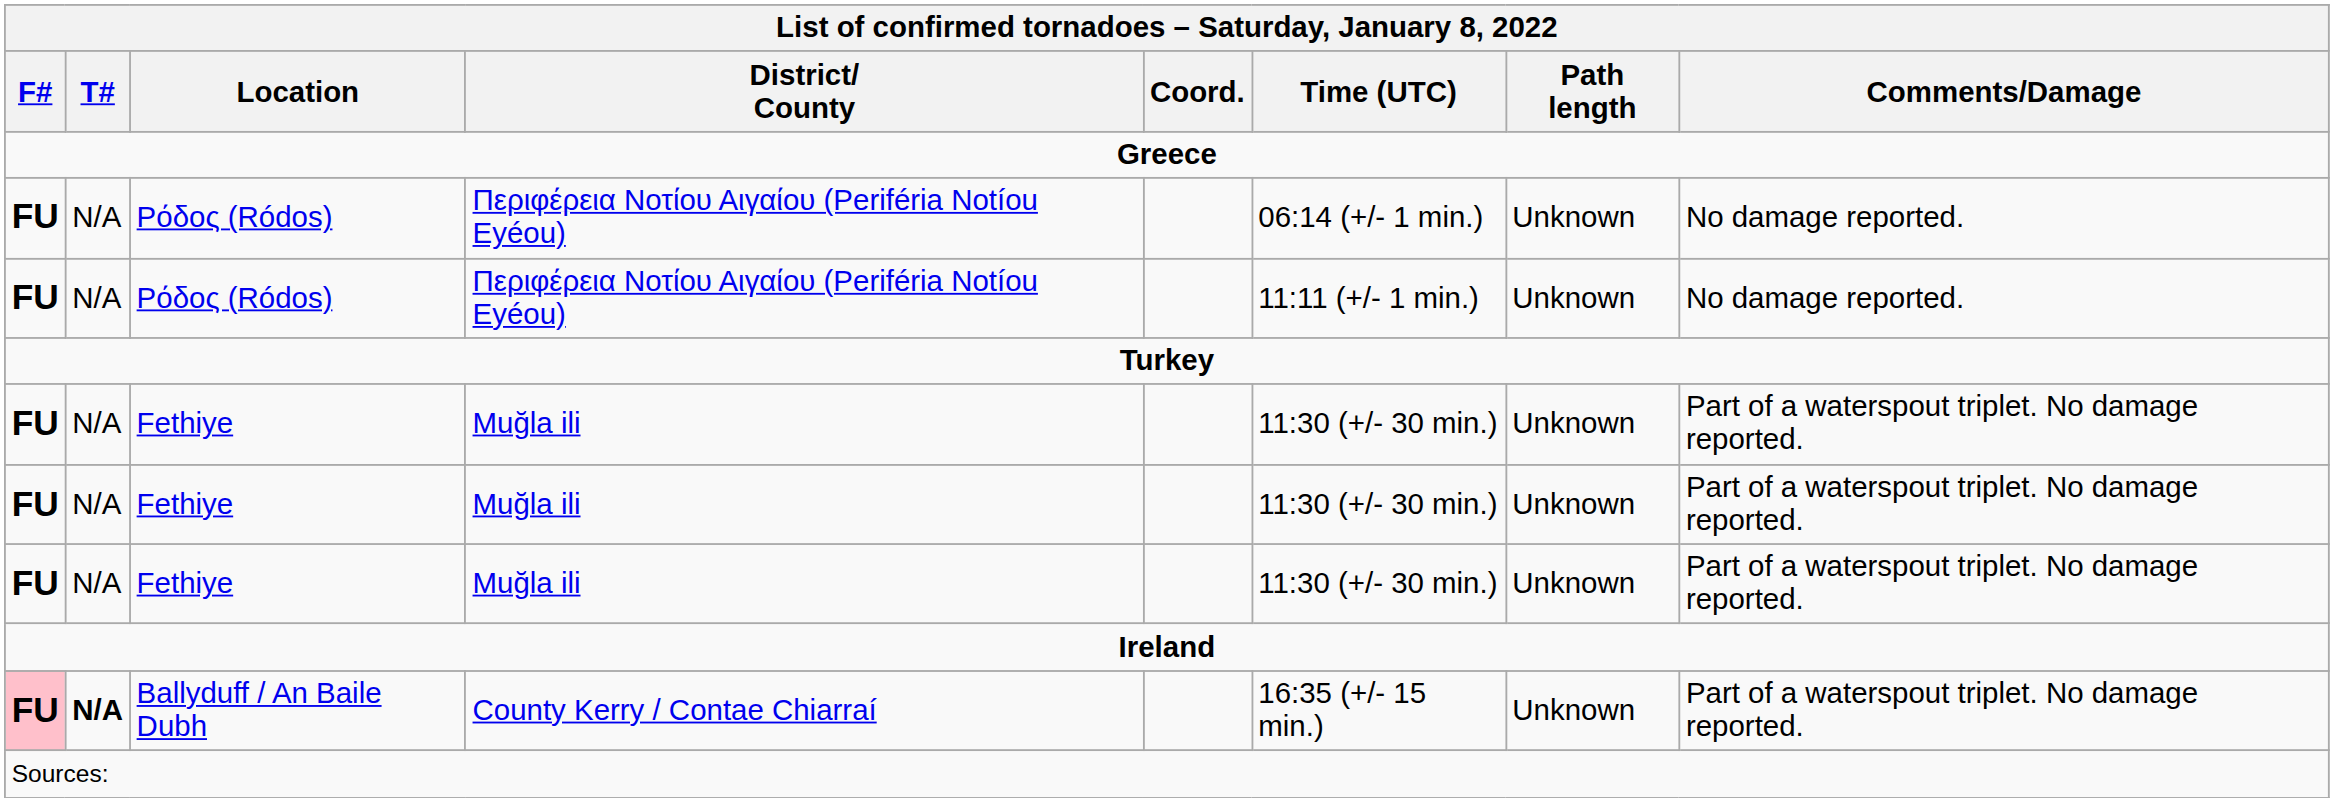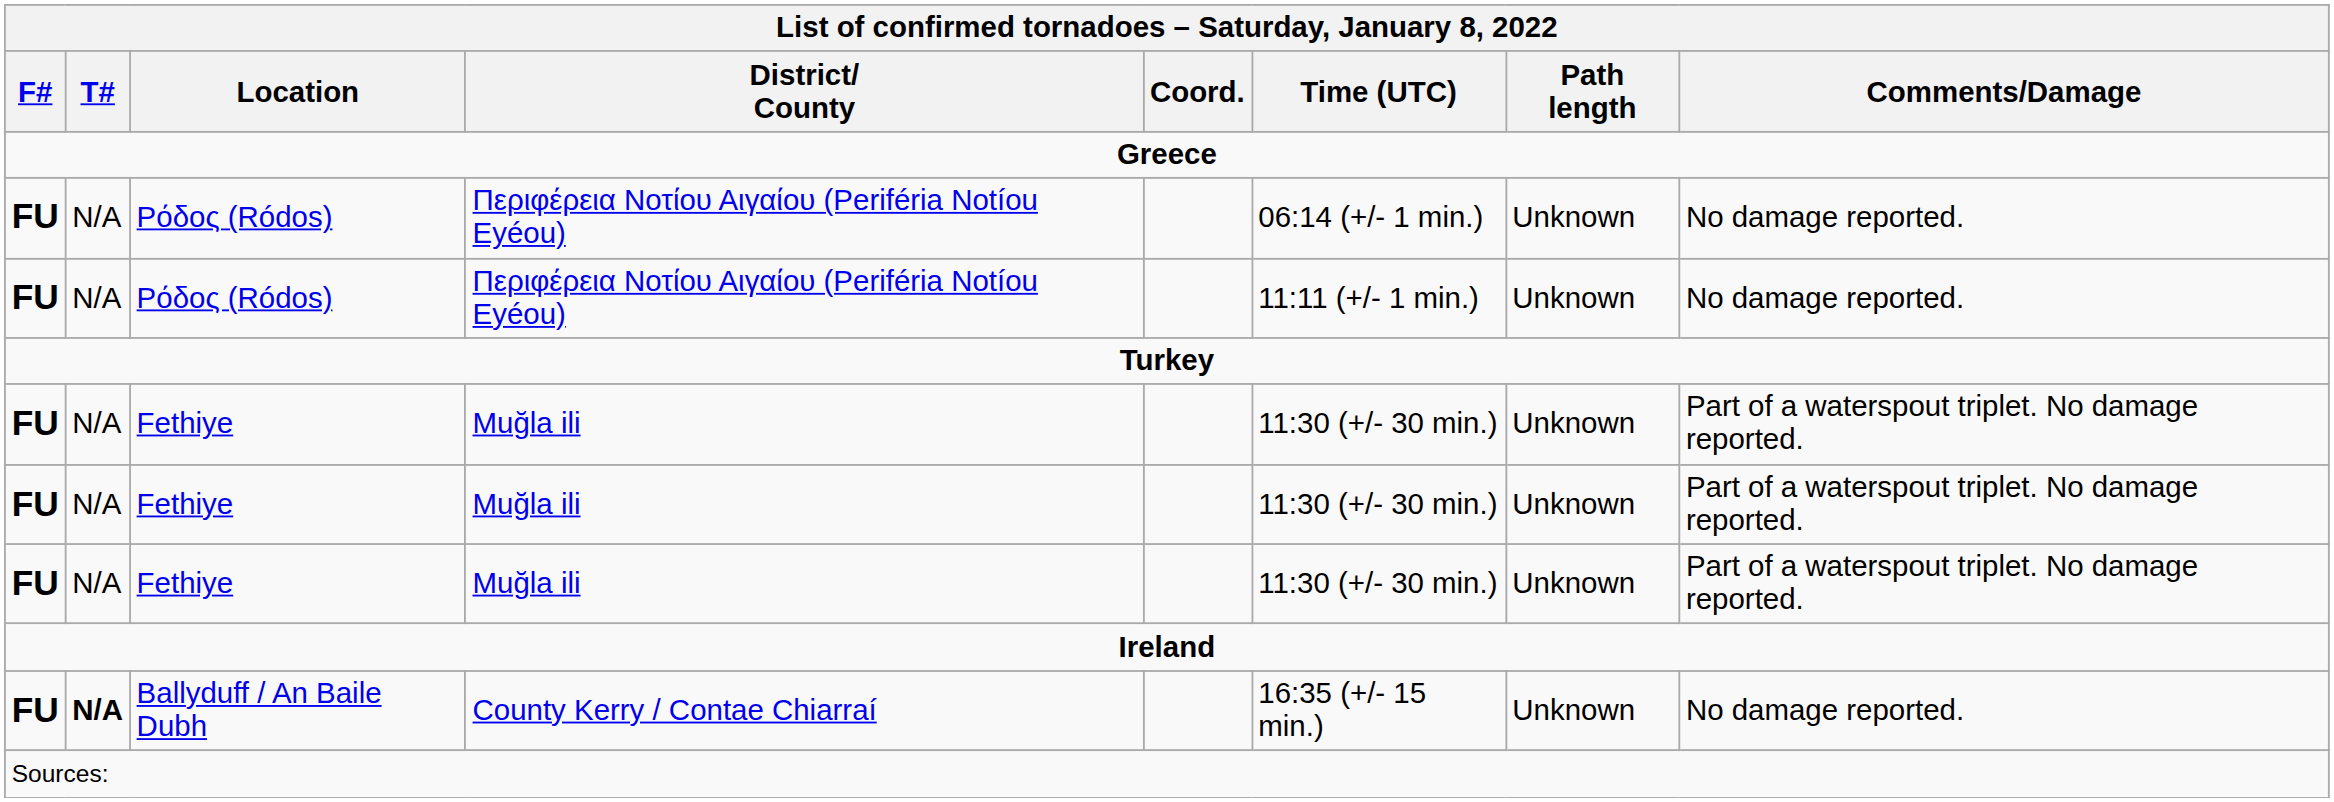(35, 710) pink background -> (35, 710) no background
(1942, 710) Part of a waterspout triplet. No damage reported. -> (1825, 710) No damage reported.
